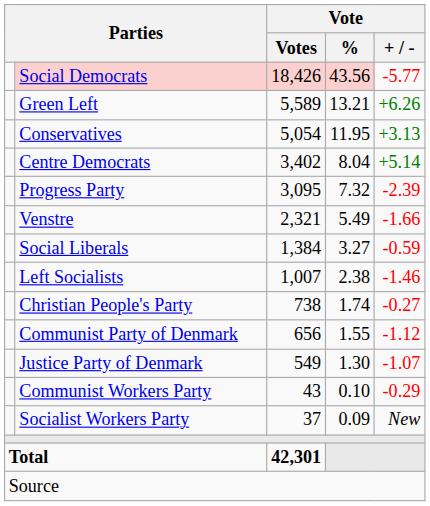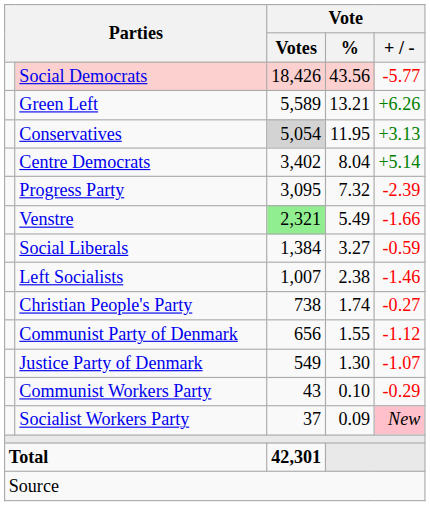(301, 133) no background -> (301, 133) lightgrey background
(301, 219) no background -> (301, 219) lightgreen background
(404, 420) no background -> (404, 420) pink background
